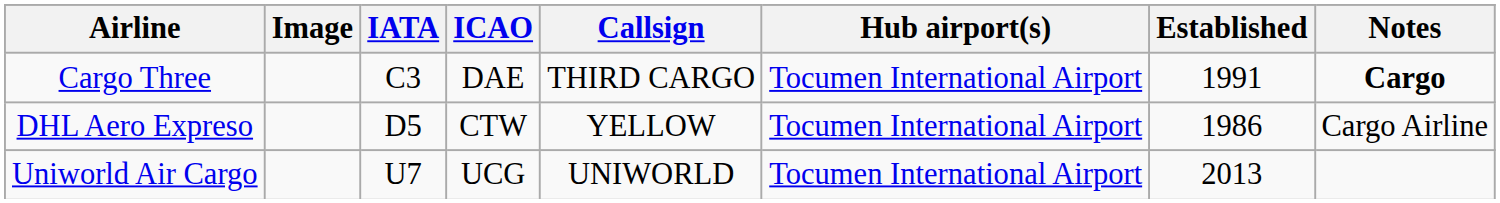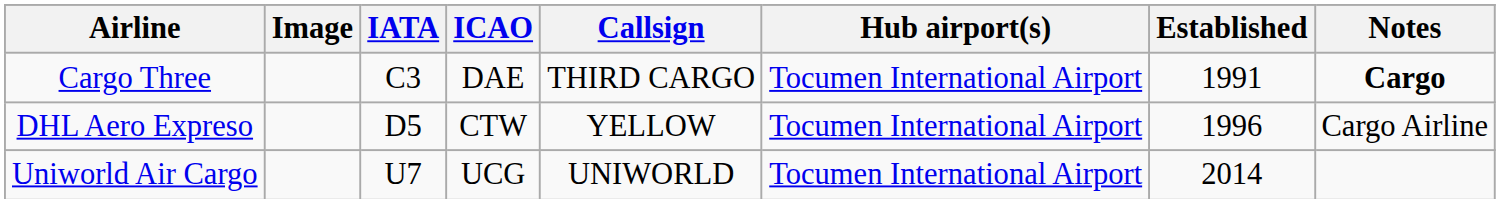(1232, 125) 1986 -> (1232, 125) 1996
(1232, 174) 2013 -> (1232, 174) 2014
